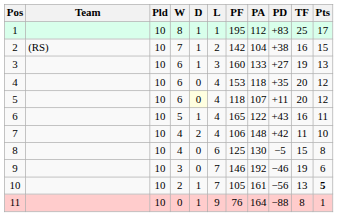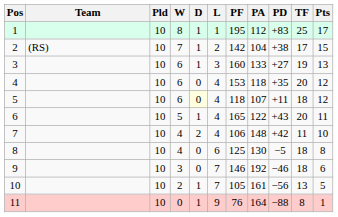(302, 47) 16 -> (302, 47) 17
(302, 99) 20 -> (302, 99) 18
(302, 116) 16 -> (302, 116) 20
(302, 151) 15 -> (302, 151) 18
(302, 168) 19 -> (302, 168) 18
(323, 185) bold -> (323, 185) normal
